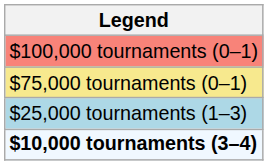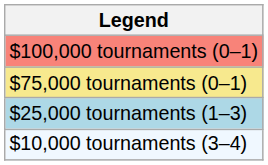(133, 144) bold -> (128, 144) normal
